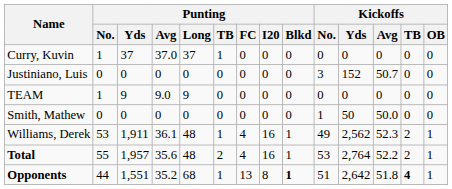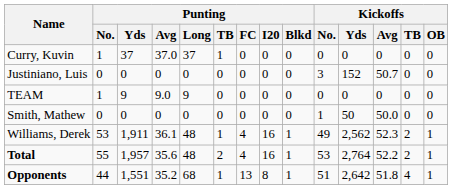(289, 174) bold -> (289, 174) normal
(407, 174) bold -> (407, 174) normal
